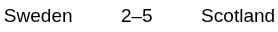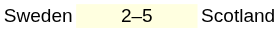(137, 15) no background -> (137, 15) lightyellow background
